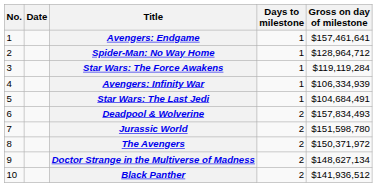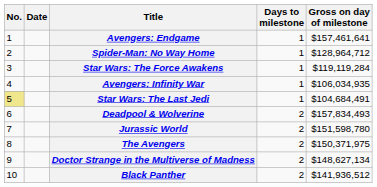(341, 83) $106,334,939 -> (341, 83) $106,034,935
(9, 99) no background -> (9, 99) khaki background
(341, 144) $150,371,972 -> (341, 144) $150,371,975
